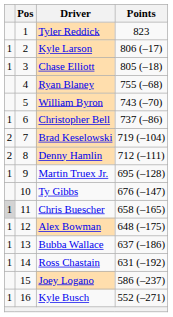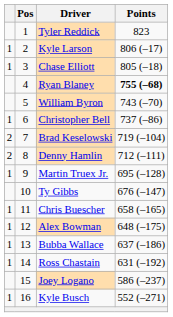(141, 84) normal -> (141, 84) bold
(10, 209) lightgrey background -> (10, 209) no background
